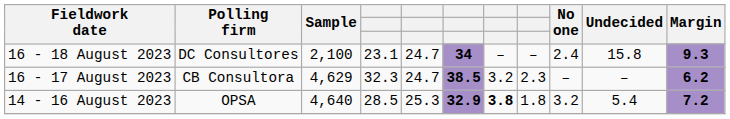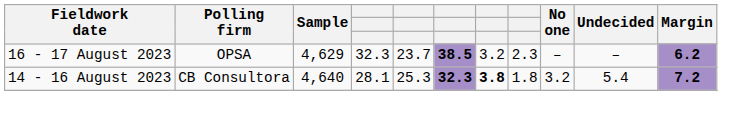- row: (90, 56)
(238, 79) CB Consultora -> (234, 56) OPSA
(422, 79) 24.7 -> (414, 56) 23.7
(238, 102) OPSA -> (234, 79) CB Consultora
(381, 102) 28.5 -> (372, 79) 28.1
(464, 102) 32.9 -> (455, 79) 32.3
